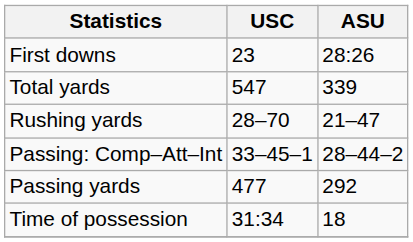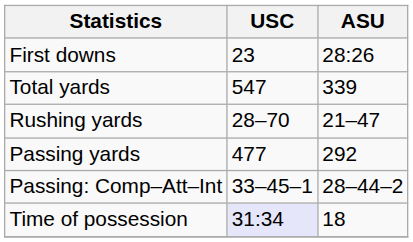rows swapped: (75, 186) <-> (116, 153)
(258, 219) no background -> (258, 219) lavender background
